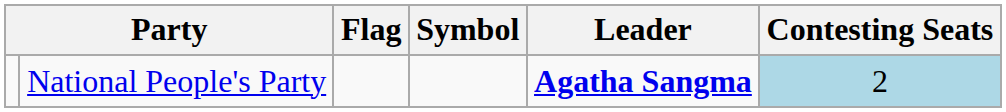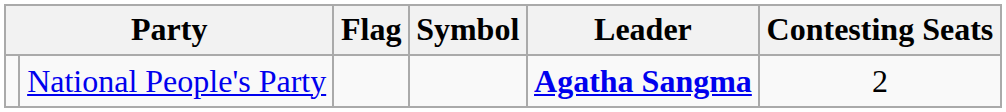(880, 80) lightblue background -> (880, 80) no background
